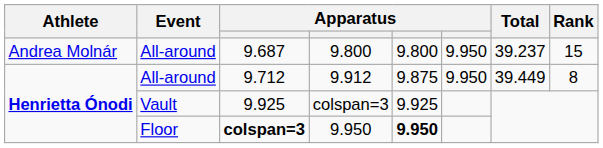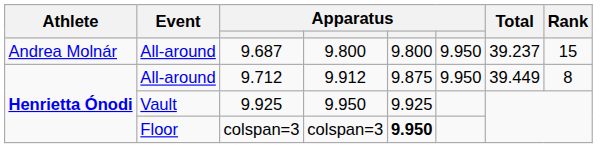(351, 104) colspan=3 -> (345, 104) 9.950
(264, 130) bold -> (262, 130) normal
(351, 130) 9.950 -> (345, 130) colspan=3
